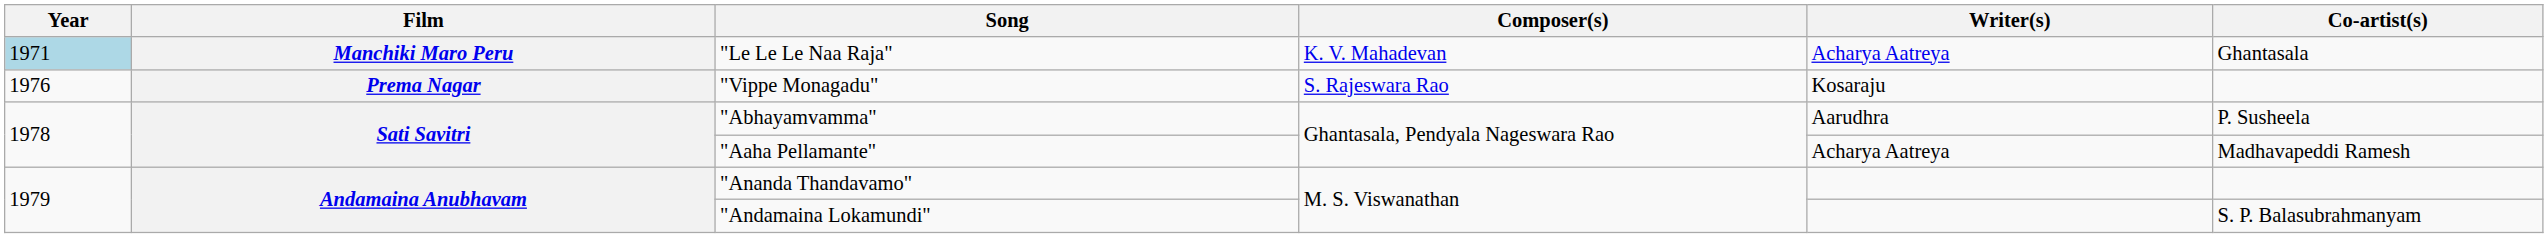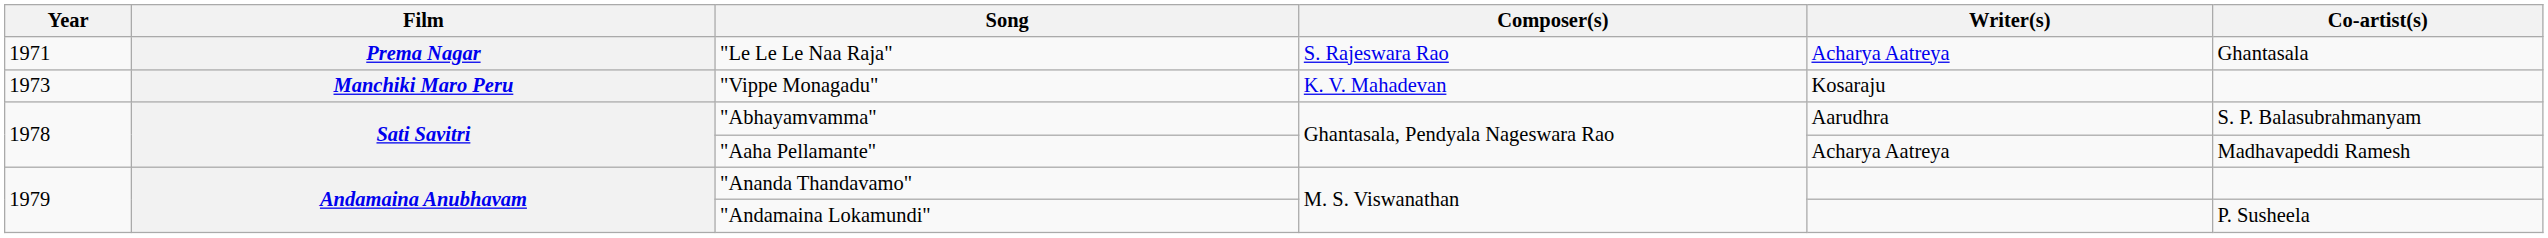(30, 53) lightblue background -> (30, 53) no background
(423, 53) Manchiki Maro Peru -> (423, 53) Prema Nagar
(1375, 53) K. V. Mahadevan -> (1376, 53) S. Rajeswara Rao
(30, 85) 1976 -> (30, 85) 1973
(423, 85) Prema Nagar -> (423, 85) Manchiki Maro Peru
(1376, 85) S. Rajeswara Rao -> (1375, 85) K. V. Mahadevan
(2264, 118) P. Susheela -> (2319, 118) S. P. Balasubrahmanyam
(2319, 215) S. P. Balasubrahmanyam -> (2264, 215) P. Susheela
